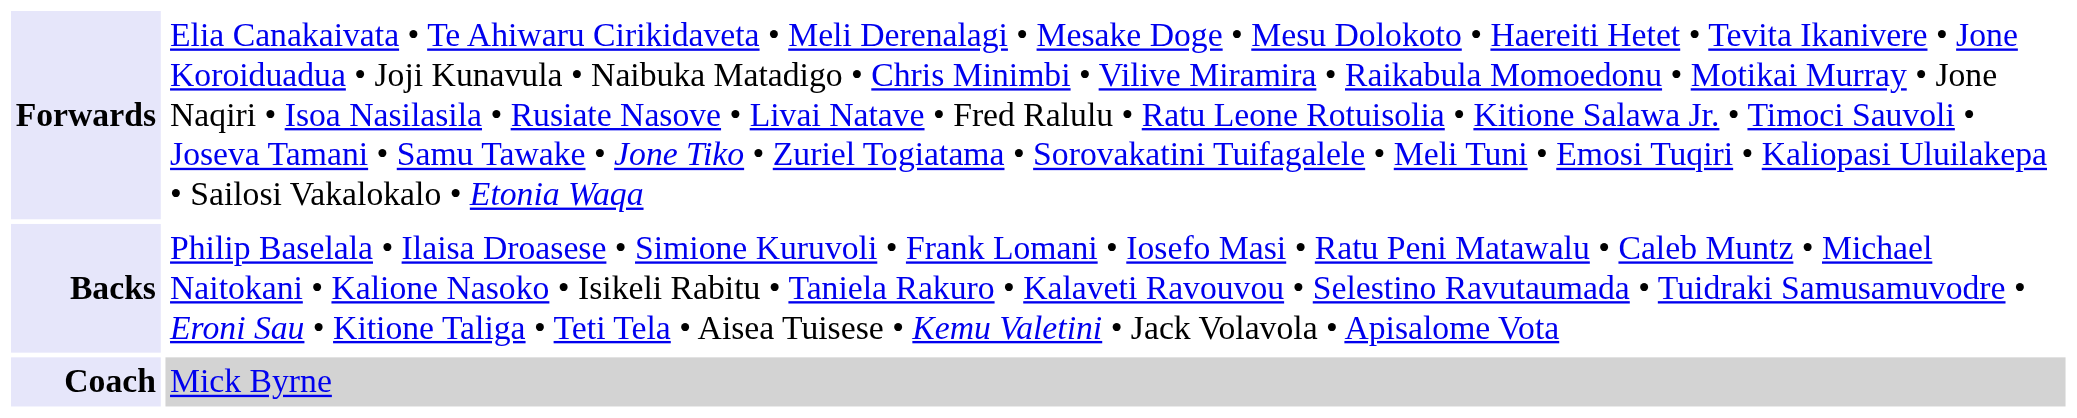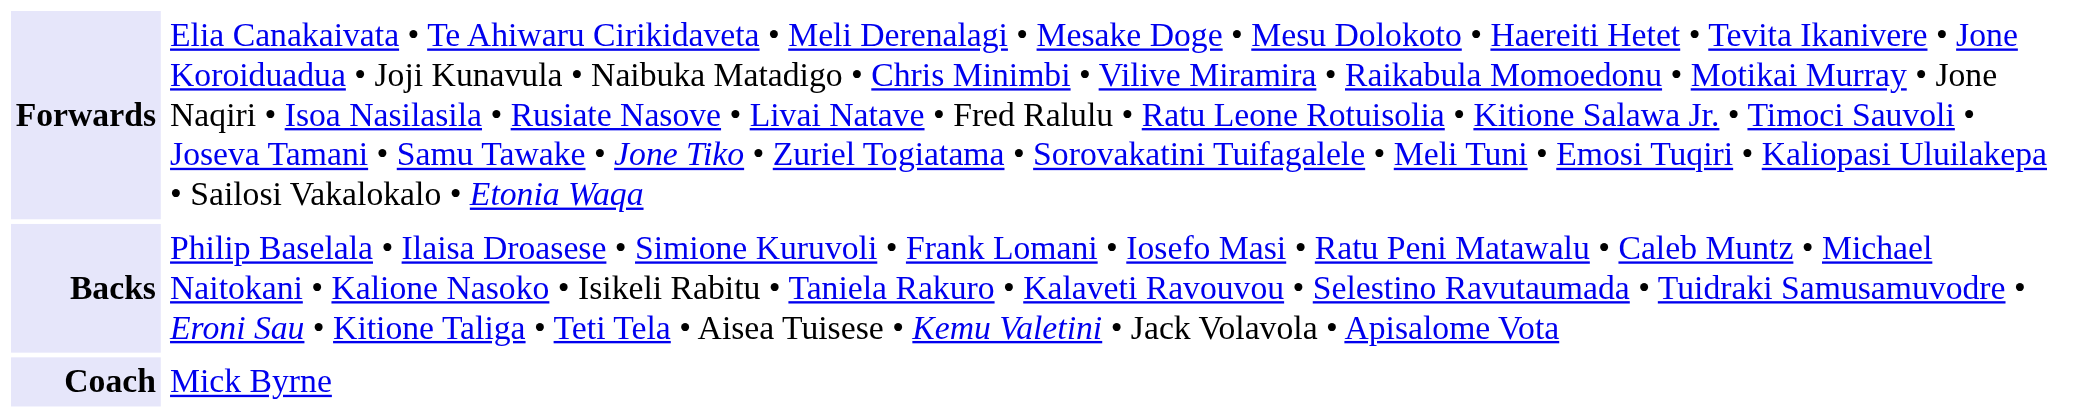(251, 381) lightgrey background -> (251, 381) no background
